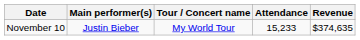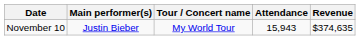(281, 28) 15,233 -> (281, 28) 15,943
